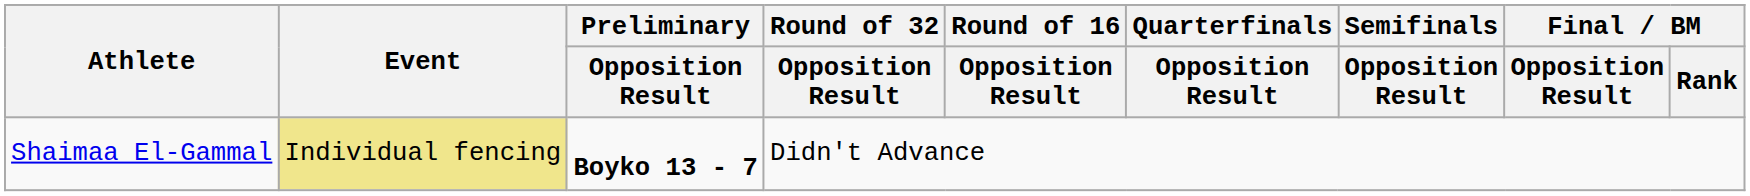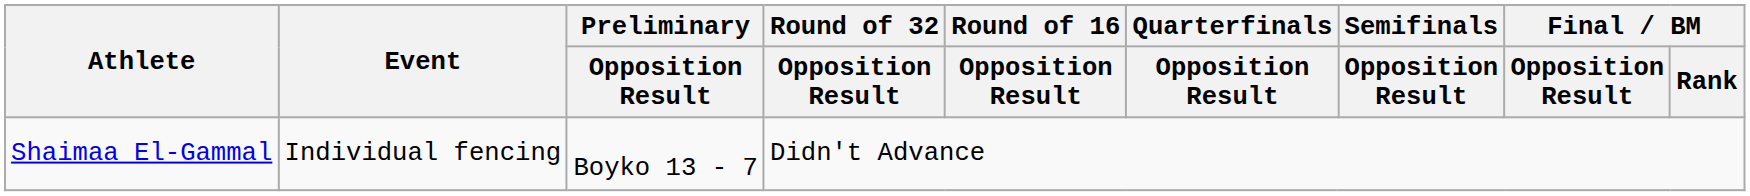(423, 154) khaki background -> (423, 154) no background
(666, 168) bold -> (666, 168) normal
